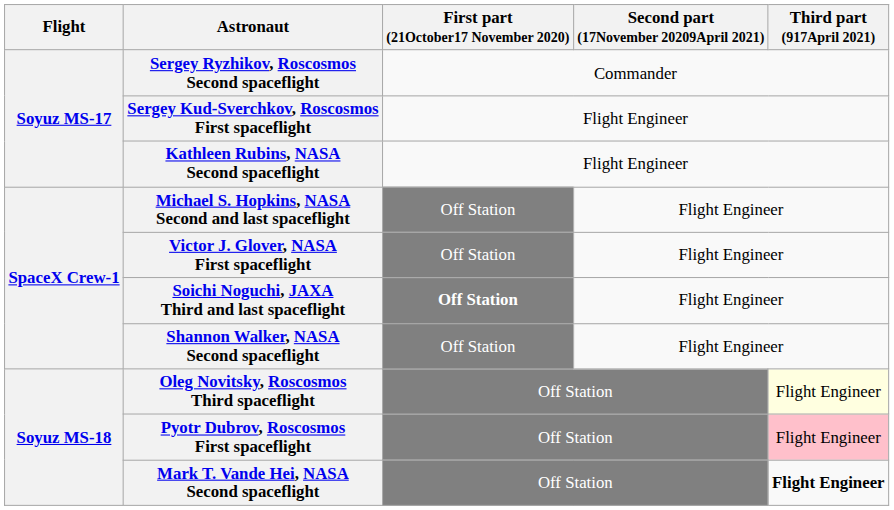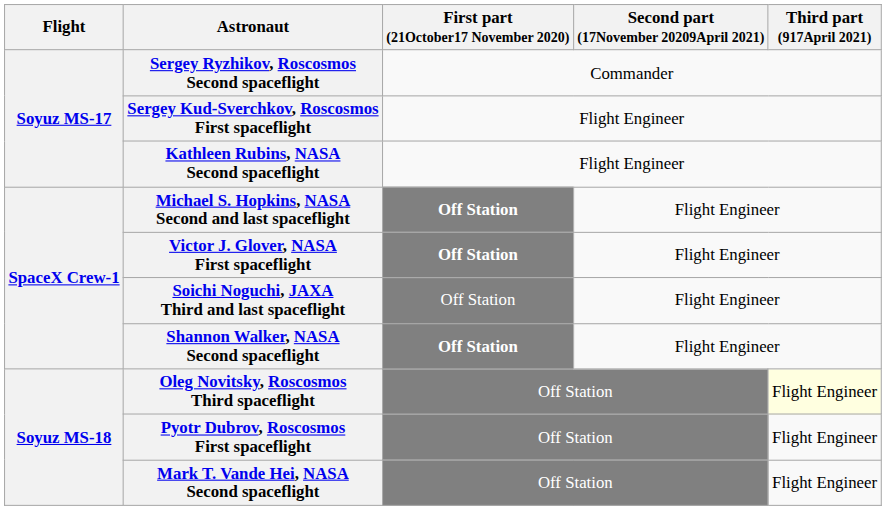(478, 209) normal -> (478, 209) bold
(478, 254) normal -> (478, 254) bold
(478, 300) bold -> (478, 300) normal
(478, 346) normal -> (478, 346) bold
(828, 437) pink background -> (825, 437) no background
(828, 482) bold -> (825, 482) normal
